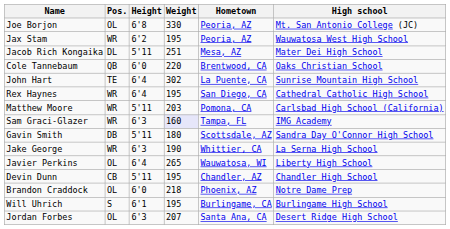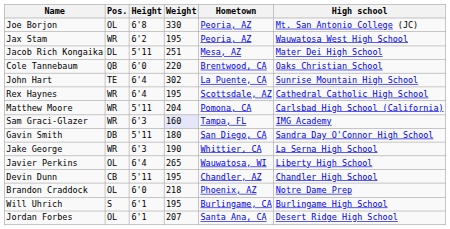(234, 94) San Diego, CA -> (236, 94) Scottsdale, AZ
(174, 108) 203 -> (174, 108) 204
(236, 135) Scottsdale, AZ -> (234, 135) San Diego, CA
(139, 218) 6'3 -> (139, 218) 6'1
